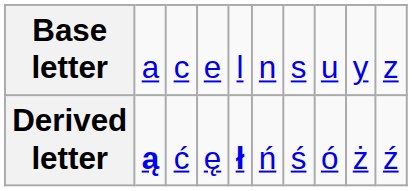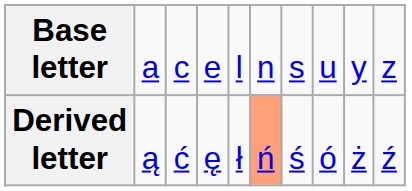(150, 158) bold -> (150, 158) normal
(240, 158) bold -> (239, 158) normal
(268, 158) no background -> (266, 158) lightsalmon background
